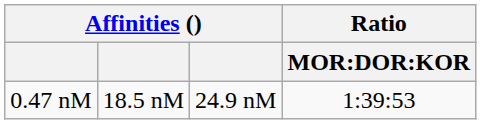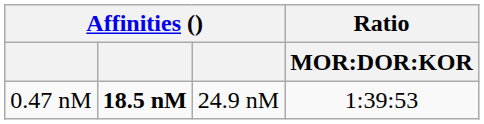(143, 99) normal -> (145, 99) bold
